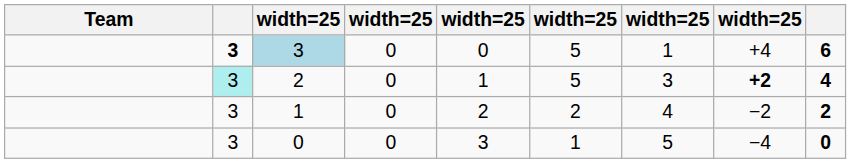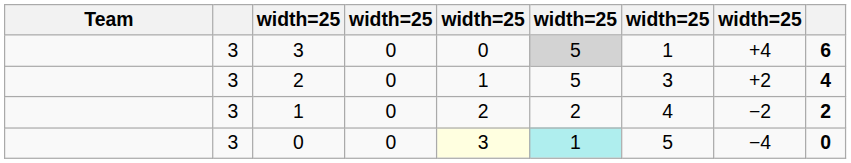(233, 50) bold -> (233, 50) normal
(299, 50) lightblue background -> (299, 50) no background
(575, 50) no background -> (575, 50) lightgrey background
(233, 81) paleturquoise background -> (233, 81) no background
(760, 81) bold -> (760, 81) normal
(483, 142) no background -> (483, 142) lightyellow background
(575, 142) no background -> (575, 142) paleturquoise background
